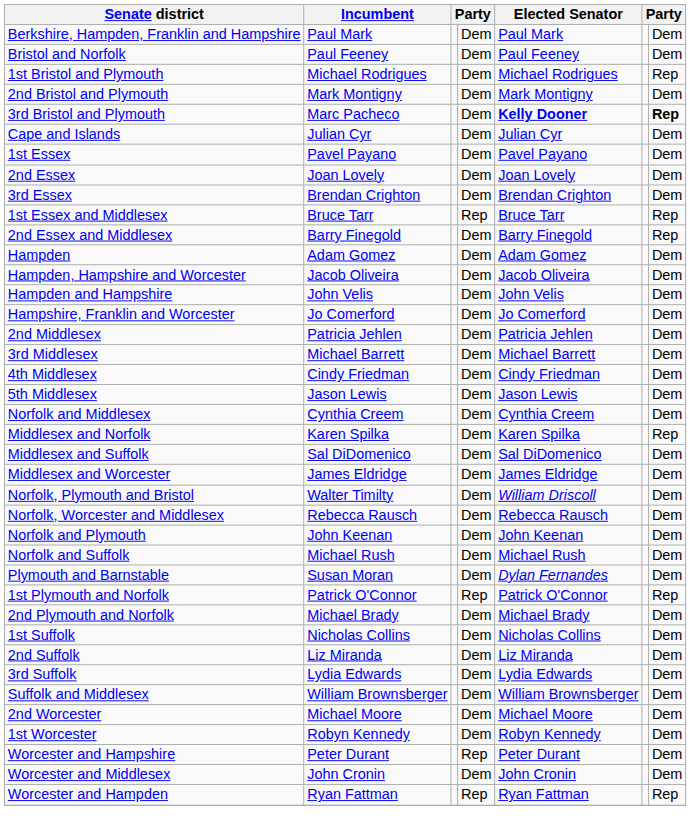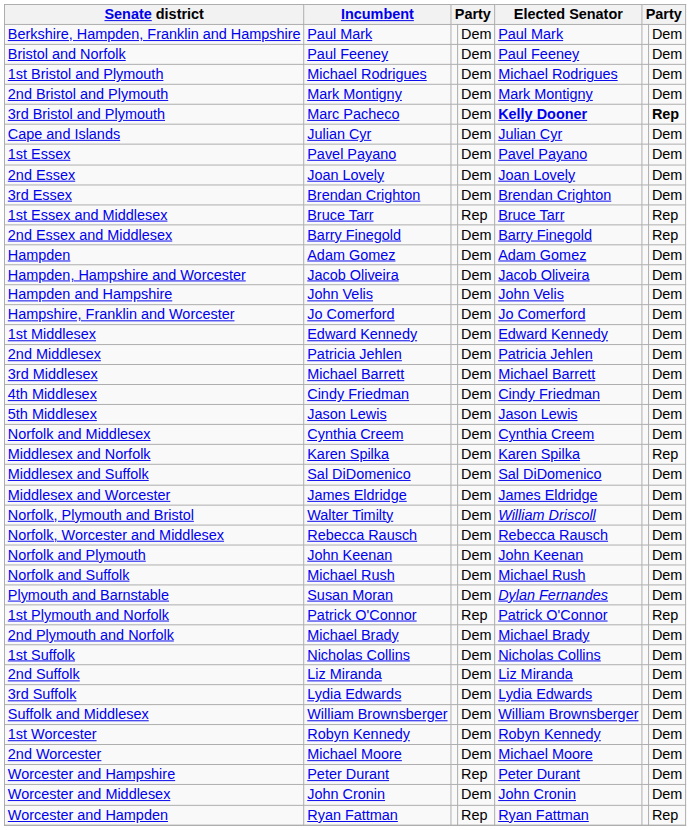(665, 74) Rep -> (667, 74) Dem
+ row: (52, 334)
rows swapped: (52, 735) <-> (55, 715)
